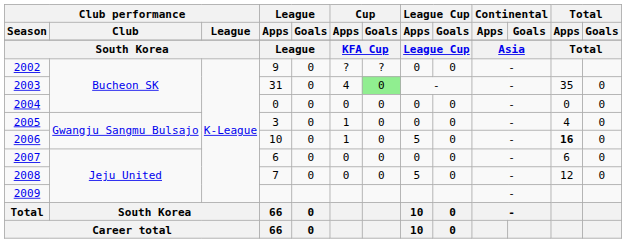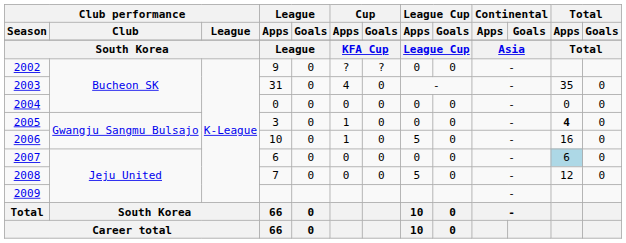(381, 85) lightgreen background -> (381, 85) no background
(567, 121) normal -> (567, 121) bold
(567, 139) bold -> (567, 139) normal
(567, 158) no background -> (567, 158) lightblue background
